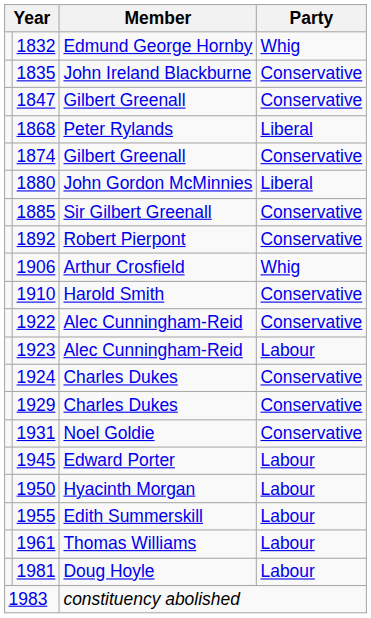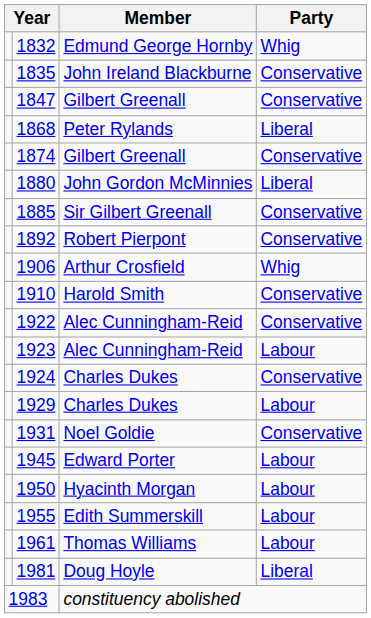(311, 405) Conservative -> (288, 405) Labour
(288, 571) Labour -> (287, 571) Liberal
